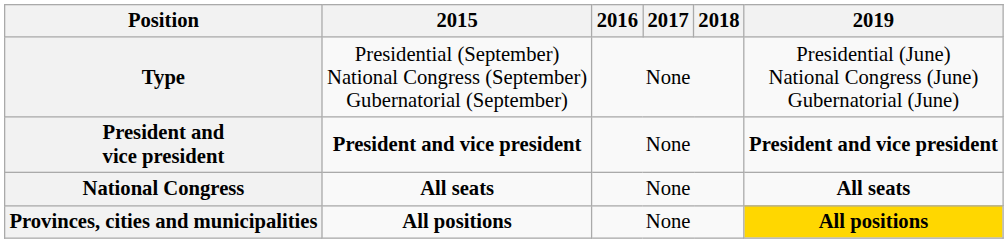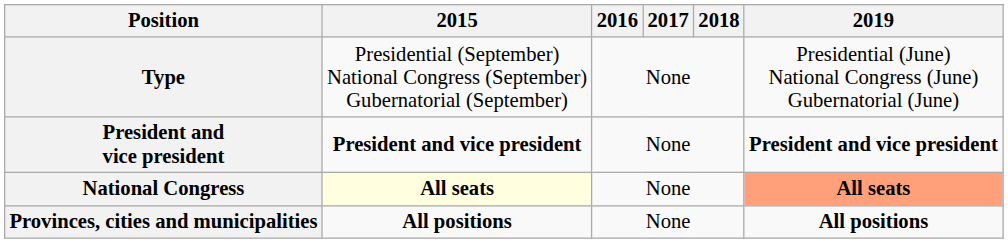(457, 188) no background -> (457, 188) lightyellow background
(873, 188) no background -> (873, 188) lightsalmon background
(873, 221) gold background -> (873, 221) no background
